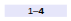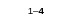(36, 10) lavender background -> (36, 10) no background
